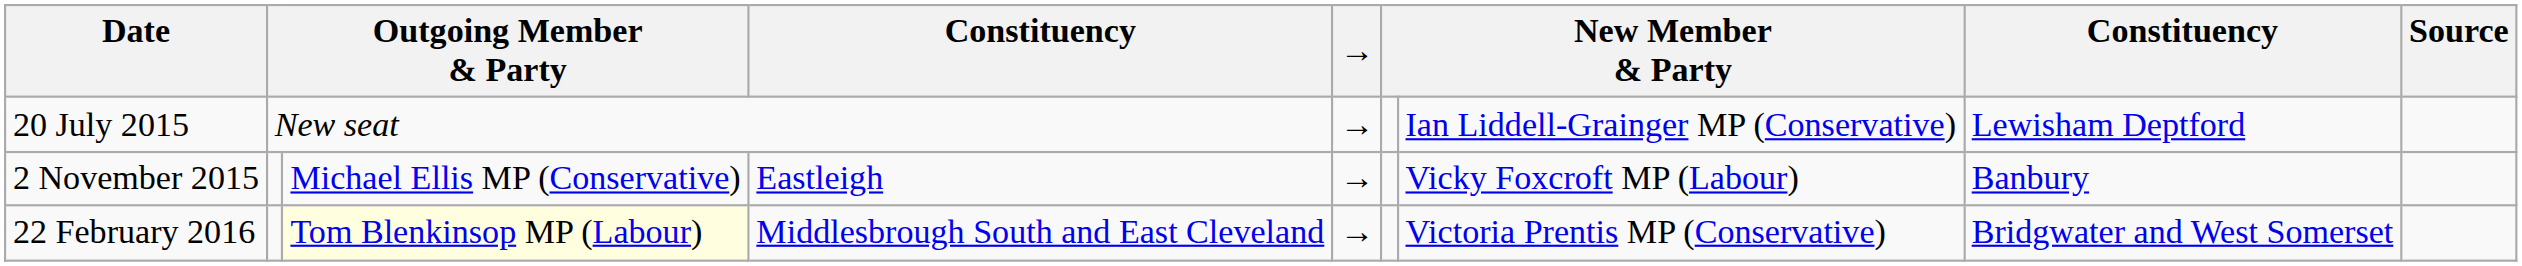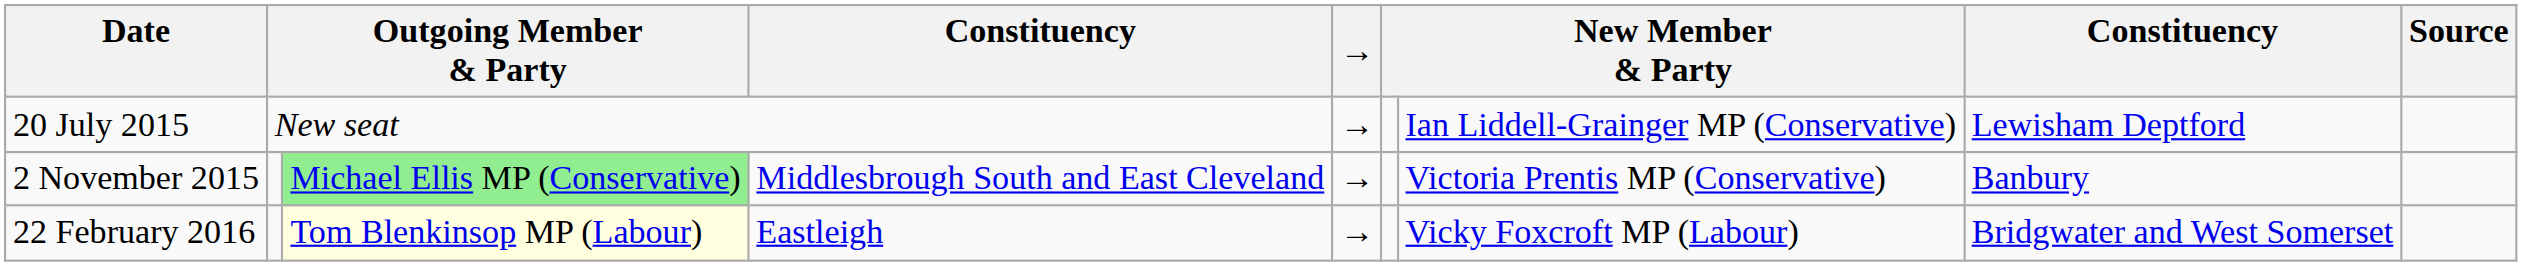(516, 177) no background -> (516, 177) lightgreen background
(820, 177) Eastleigh -> (1040, 177) Middlesbrough South and East Cleveland
(1602, 177) Vicky Foxcroft MP (Labour) -> (1646, 177) Victoria Prentis MP (Conservative)
(1040, 232) Middlesbrough South and East Cleveland -> (820, 232) Eastleigh
(1646, 232) Victoria Prentis MP (Conservative) -> (1602, 232) Vicky Foxcroft MP (Labour)
